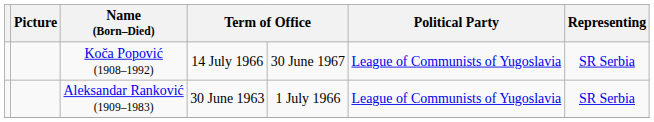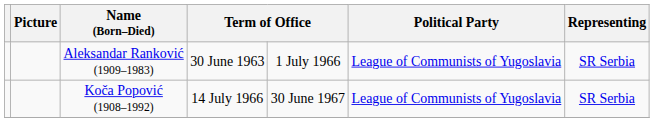rows swapped: (124, 98) <-> (124, 61)
